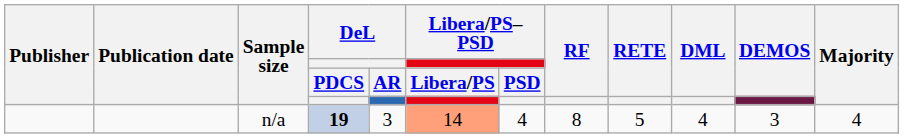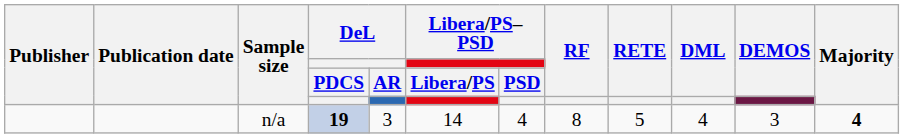(453, 119) lightsalmon background -> (453, 119) no background
(857, 119) normal -> (857, 119) bold
